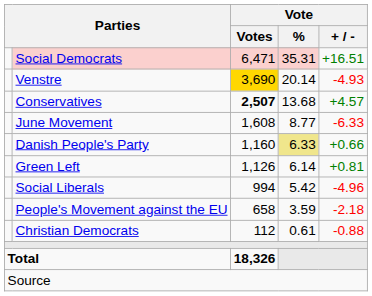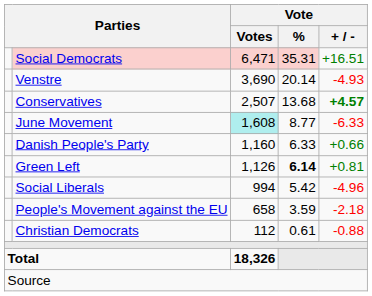(258, 79) gold background -> (258, 79) no background
(258, 101) bold -> (258, 101) normal
(347, 101) normal -> (347, 101) bold
(258, 123) no background -> (258, 123) paleturquoise background
(302, 144) khaki background -> (302, 144) no background
(302, 166) normal -> (302, 166) bold
